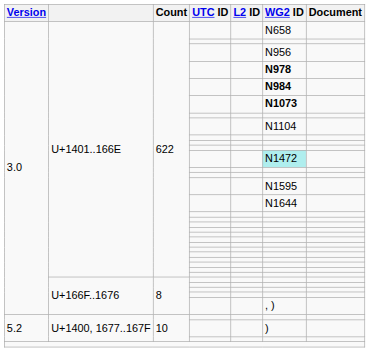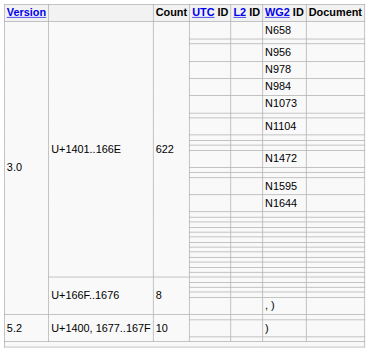(278, 69) bold -> (278, 69) normal
(278, 87) bold -> (278, 87) normal
(281, 104) bold -> (281, 104) normal
(281, 158) paleturquoise background -> (281, 158) no background
